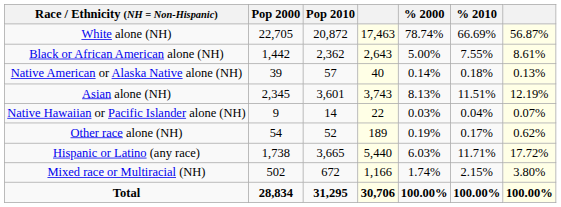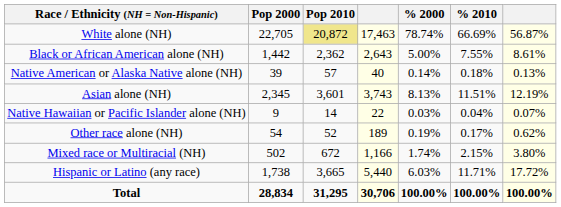(331, 34) no background -> (331, 34) khaki background
rows swapped: (126, 172) <-> (126, 152)
